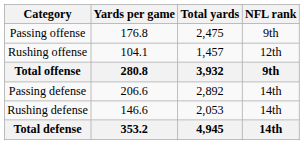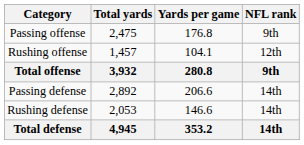columns swapped: (210, 14) <-> (134, 14)
